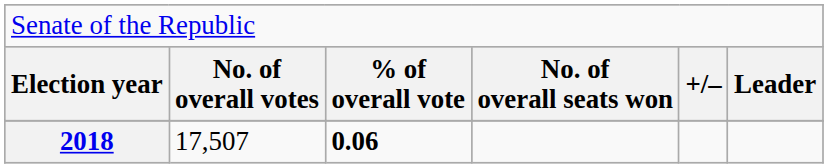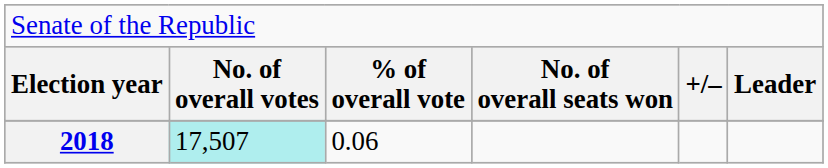(212, 141) no background -> (212, 141) paleturquoise background
(355, 141) bold -> (355, 141) normal
